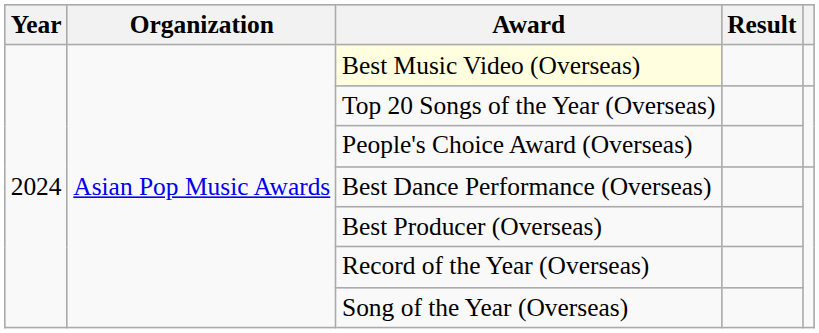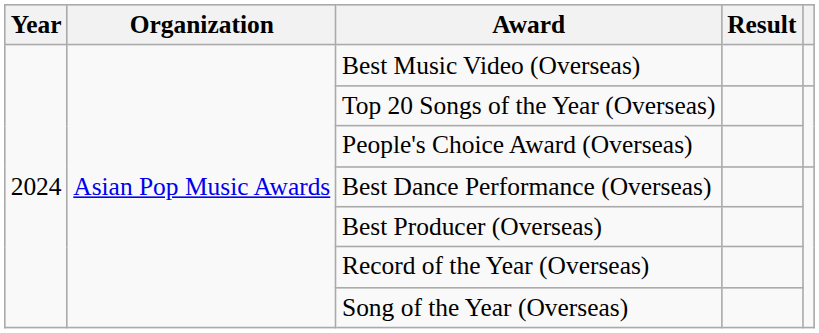(491, 65) lightyellow background -> (491, 65) no background
